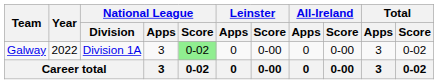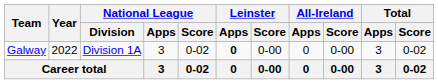(197, 50) lightgreen background -> (197, 50) no background
(234, 50) normal -> (234, 50) bold
